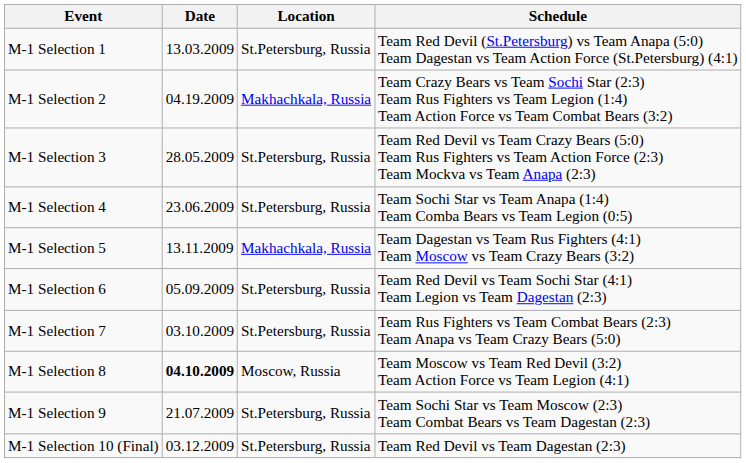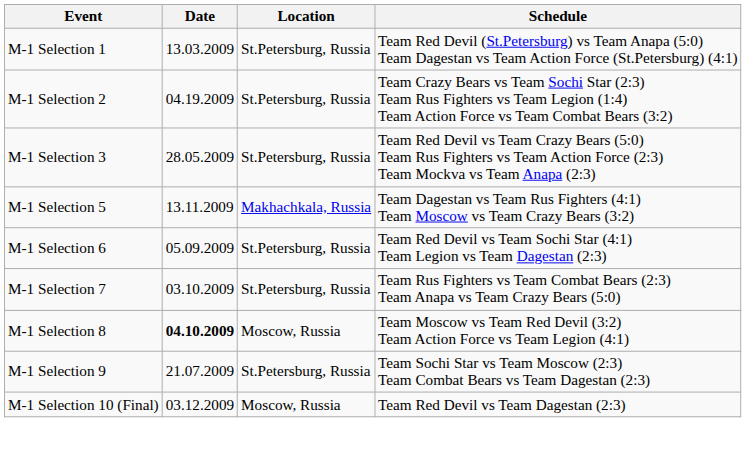(306, 98) Makhachkala, Russia -> (306, 98) St.Petersburg, Russia
- row: (57, 207)
(306, 445) St.Petersburg, Russia -> (291, 404) Moscow, Russia
